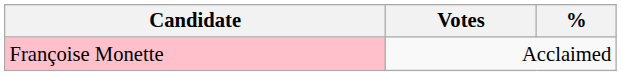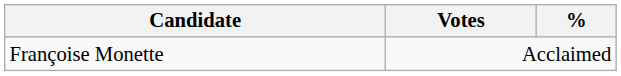(86, 53) pink background -> (86, 53) no background
